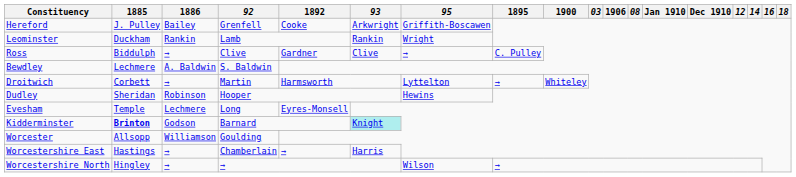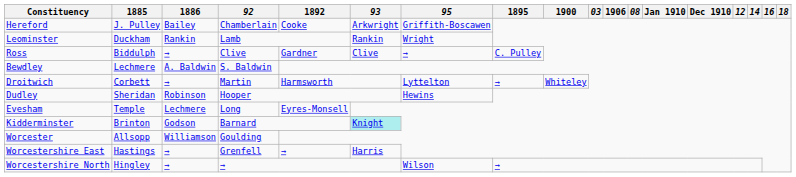(241, 25) Grenfell -> (249, 25) Chamberlain
(132, 123) bold -> (132, 123) normal
(249, 151) Chamberlain -> (241, 151) Grenfell
